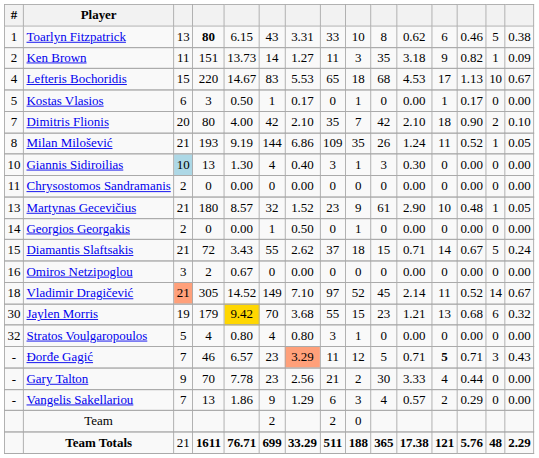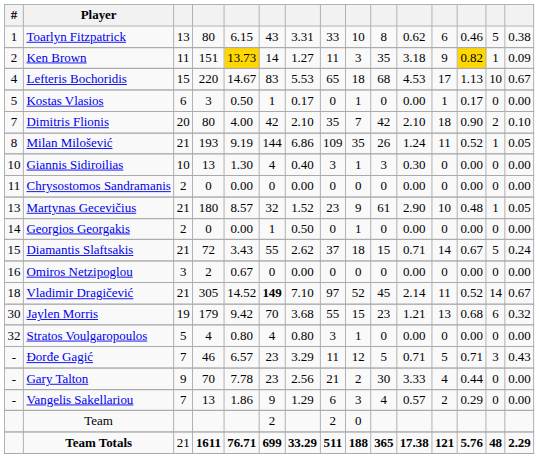(208, 36) bold -> (208, 36) normal
(242, 58) no background -> (242, 58) gold background
(472, 58) no background -> (472, 58) gold background
(183, 165) lightblue background -> (183, 165) no background
(183, 293) lightsalmon background -> (183, 293) no background
(272, 293) normal -> (272, 293) bold
(242, 314) gold background -> (242, 314) no background
(302, 357) lightsalmon background -> (302, 357) no background
(445, 357) bold -> (445, 357) normal
